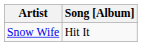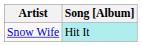(77, 32) no background -> (77, 32) paleturquoise background
